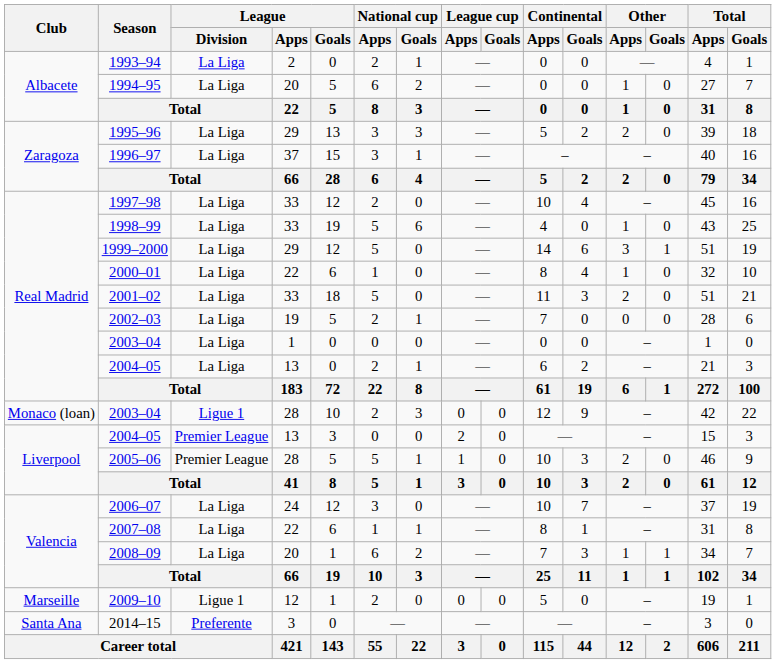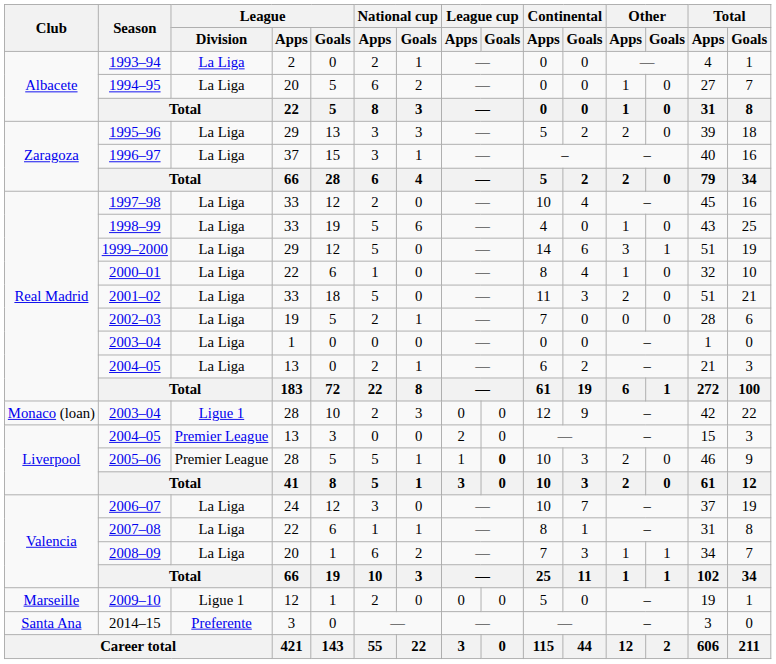(502, 459) normal -> (502, 459) bold
